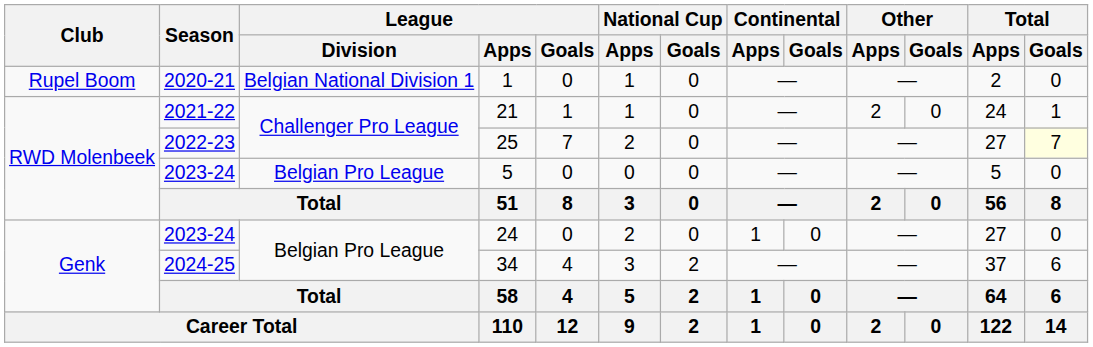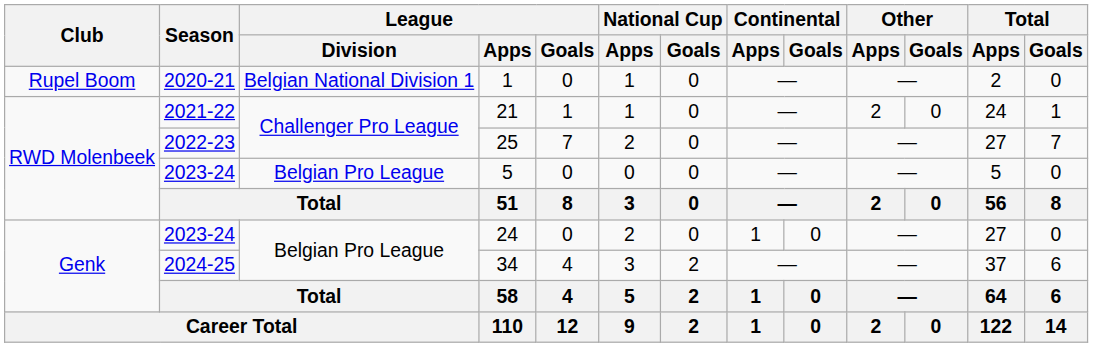(1056, 142) lightyellow background -> (1056, 142) no background
